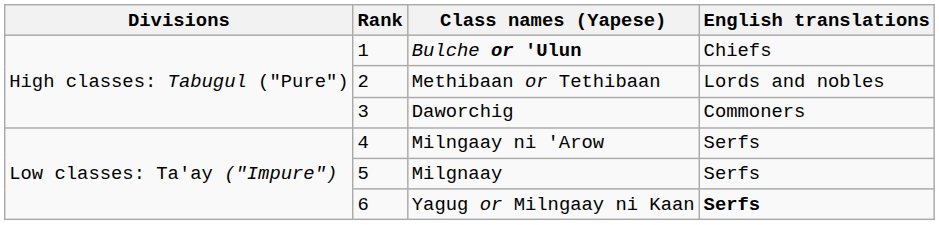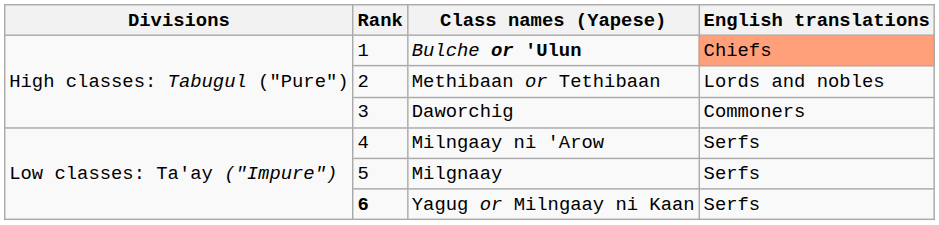(738, 51) no background -> (738, 51) lightsalmon background
(363, 204) normal -> (363, 204) bold
(732, 204) bold -> (732, 204) normal
